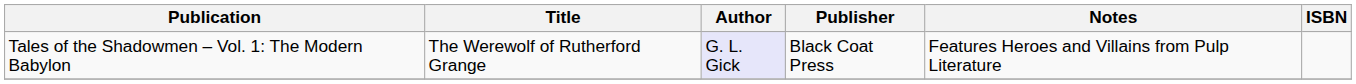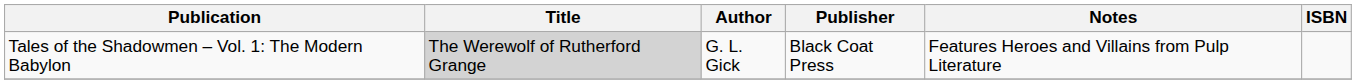(535, 55) no background -> (535, 55) lightgrey background
(724, 55) lavender background -> (724, 55) no background
